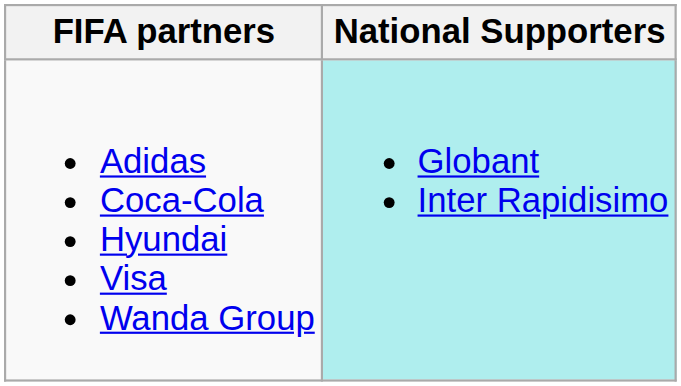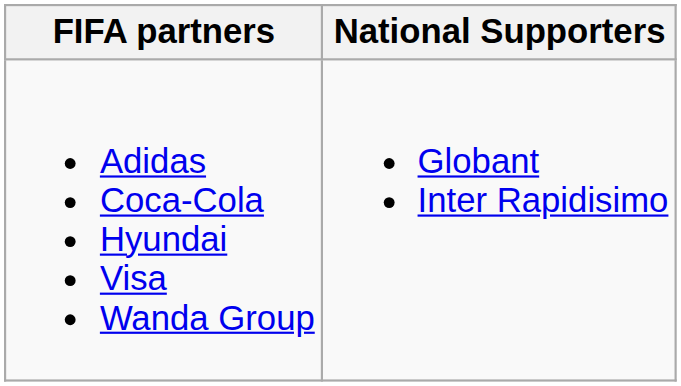(500, 181) paleturquoise background -> (500, 181) no background
